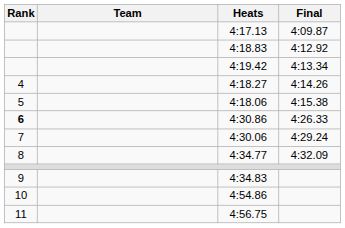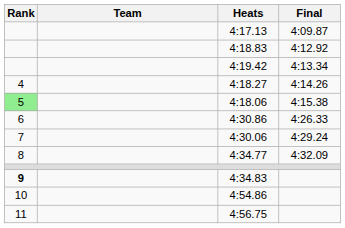(21, 102) no background -> (21, 102) lightgreen background
(21, 119) bold -> (21, 119) normal
(21, 178) normal -> (21, 178) bold
